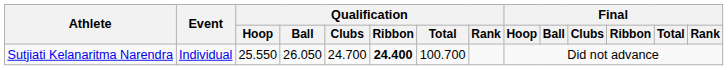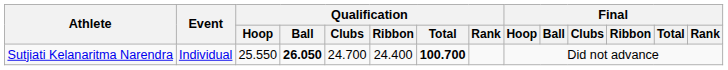(302, 54) normal -> (302, 54) bold
(393, 54) bold -> (393, 54) normal
(443, 54) normal -> (443, 54) bold
